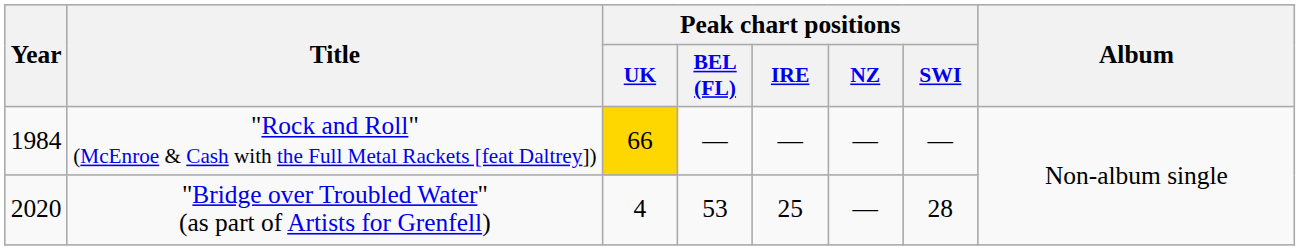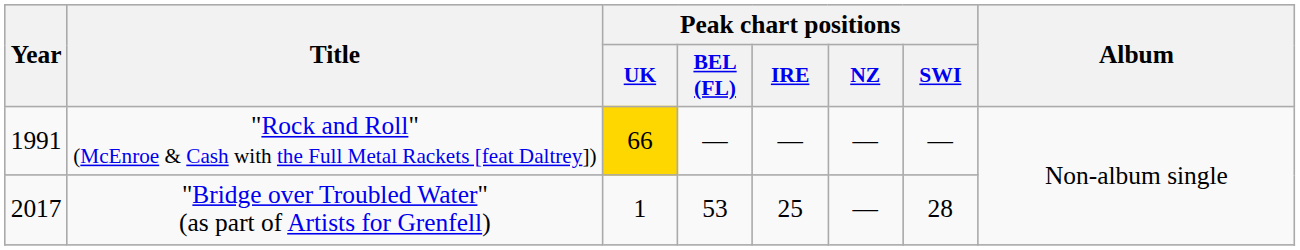(36, 140) 1984 -> (36, 140) 1991
(36, 209) 2020 -> (36, 209) 2017
(640, 209) 4 -> (640, 209) 1
